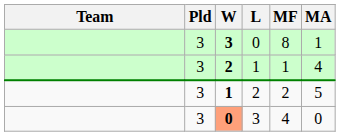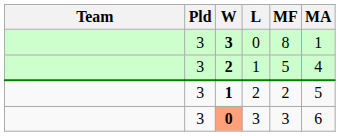(285, 67) 1 -> (285, 67) 5
(285, 118) 4 -> (285, 118) 3
(318, 118) 0 -> (318, 118) 6
